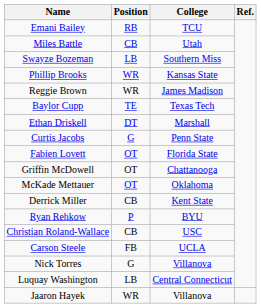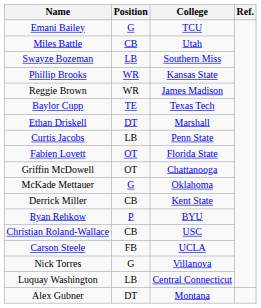(131, 28) RB -> (131, 28) G
(131, 138) G -> (131, 138) LB
(131, 185) OT -> (131, 185) G
- row: (58, 295)
+ row: (58, 295)
